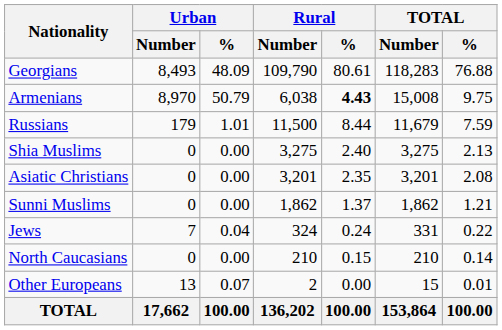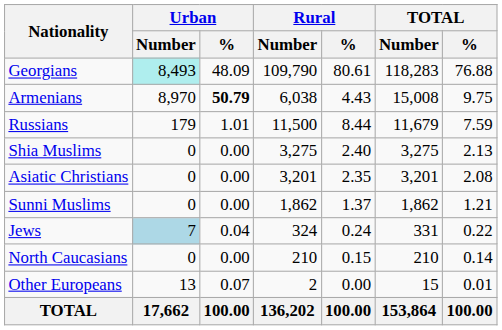(177, 71) no background -> (177, 71) paleturquoise background
(231, 97) normal -> (231, 97) bold
(356, 97) bold -> (356, 97) normal
(192, 230) no background -> (192, 230) lightblue background
